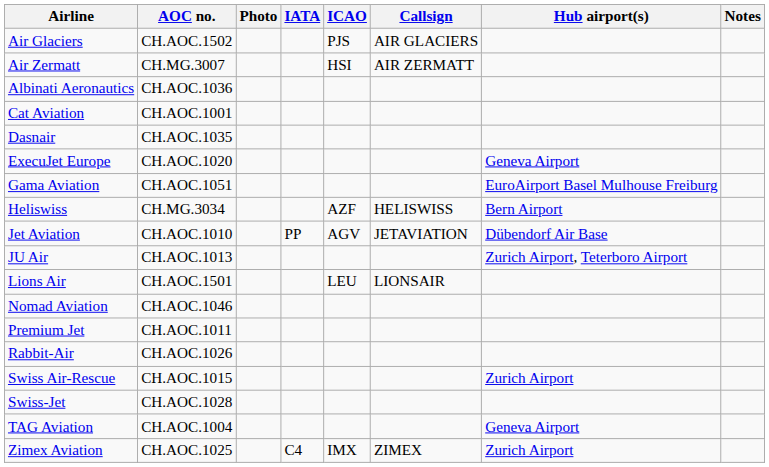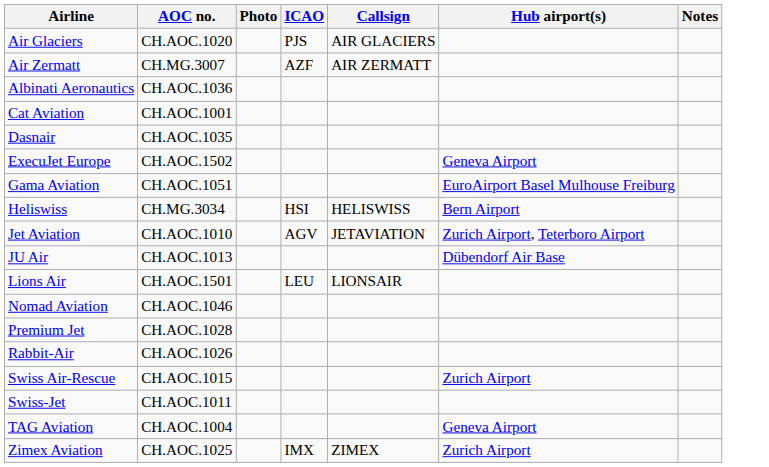- column: (302, 16)
(187, 40) CH.AOC.1502 -> (187, 40) CH.AOC.1020
(339, 64) HSI -> (299, 64) AZF
(187, 161) CH.AOC.1020 -> (187, 161) CH.AOC.1502
(342, 209) AZF -> (297, 209) HSI
(546, 233) Dübendorf Air Base -> (543, 233) Zurich Airport, Teterboro Airport
(586, 257) Zurich Airport, Teterboro Airport -> (504, 257) Dübendorf Air Base
(187, 329) CH.AOC.1011 -> (187, 329) CH.AOC.1028
(187, 402) CH.AOC.1028 -> (187, 402) CH.AOC.1011
